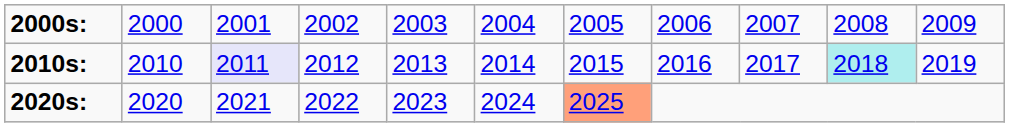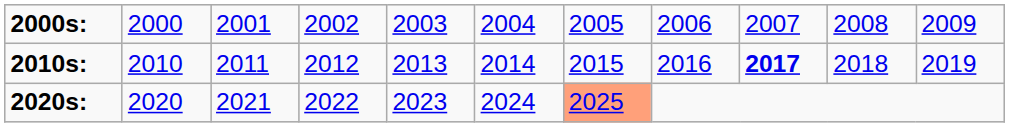(243, 63) lavender background -> (243, 63) no background
(773, 63) normal -> (773, 63) bold
(861, 63) paleturquoise background -> (861, 63) no background
